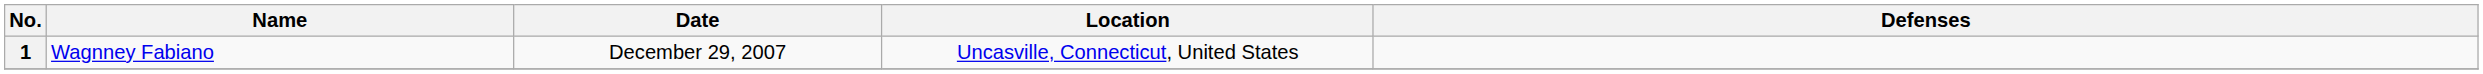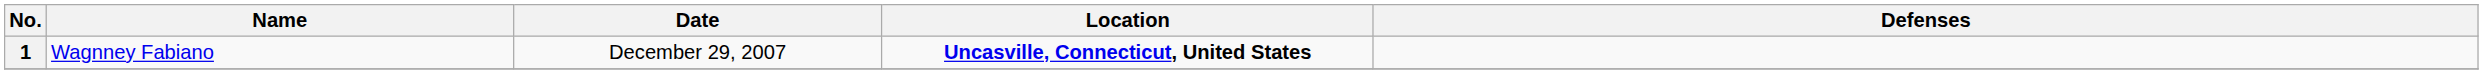(1128, 52) normal -> (1128, 52) bold
